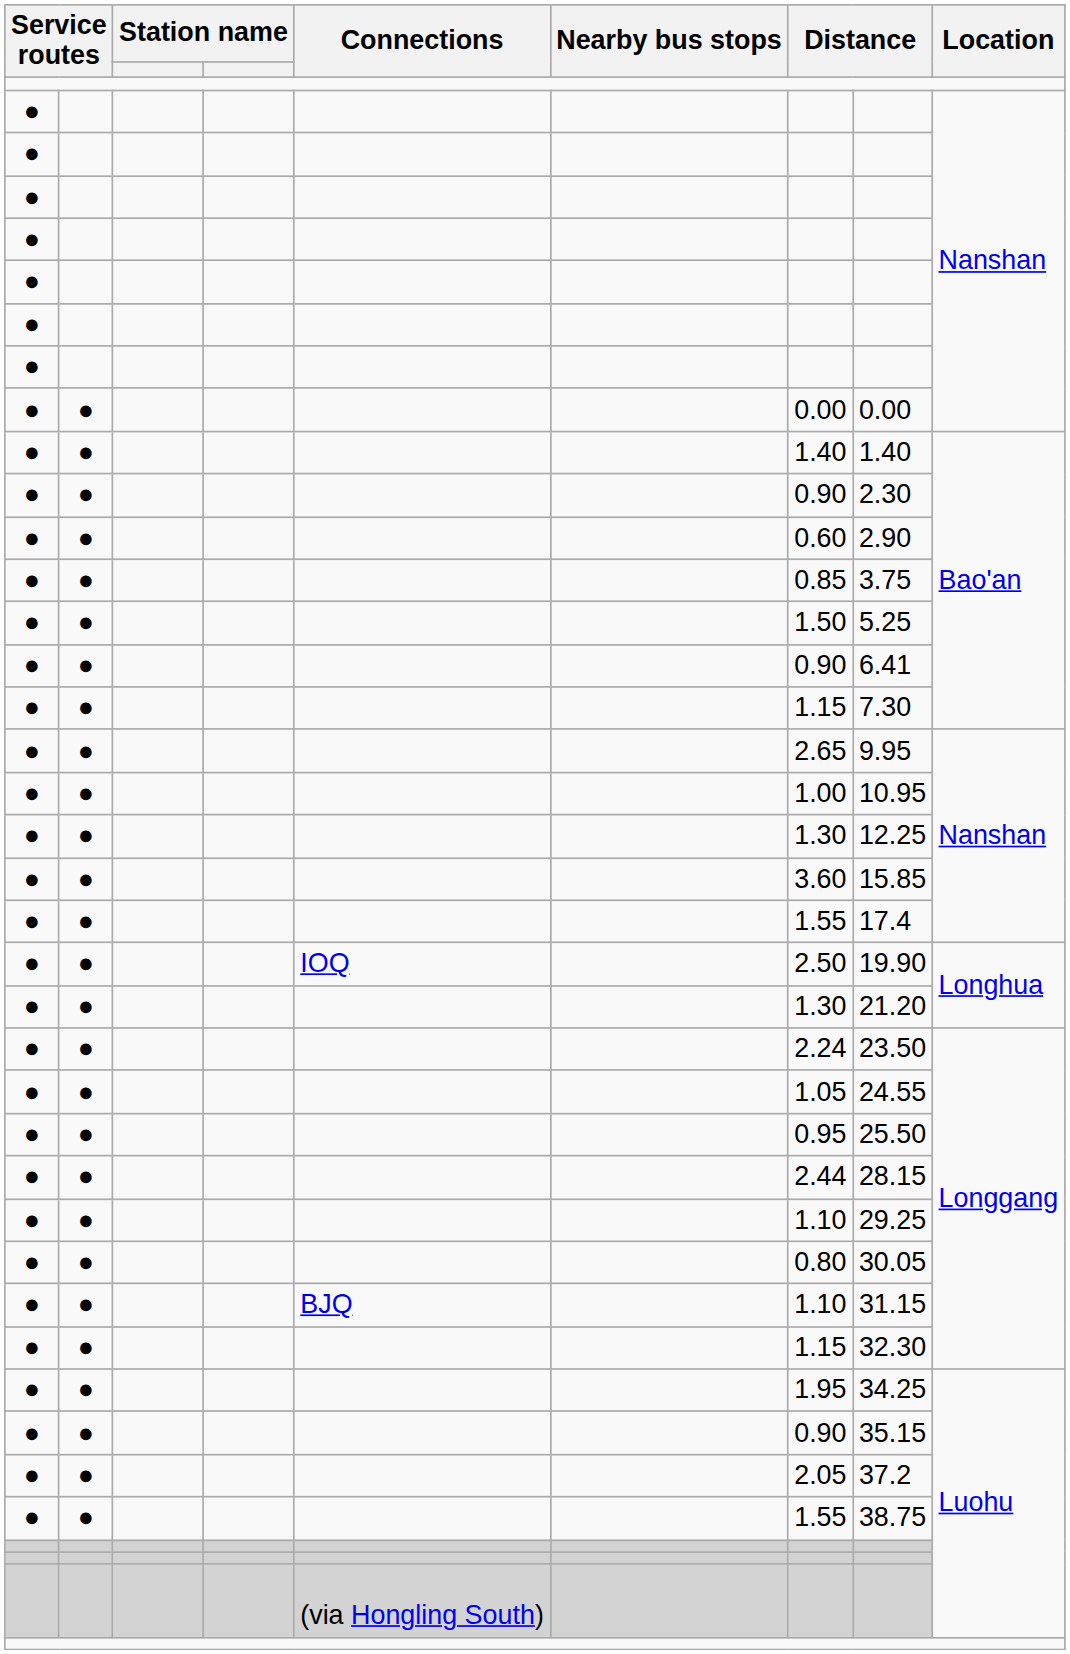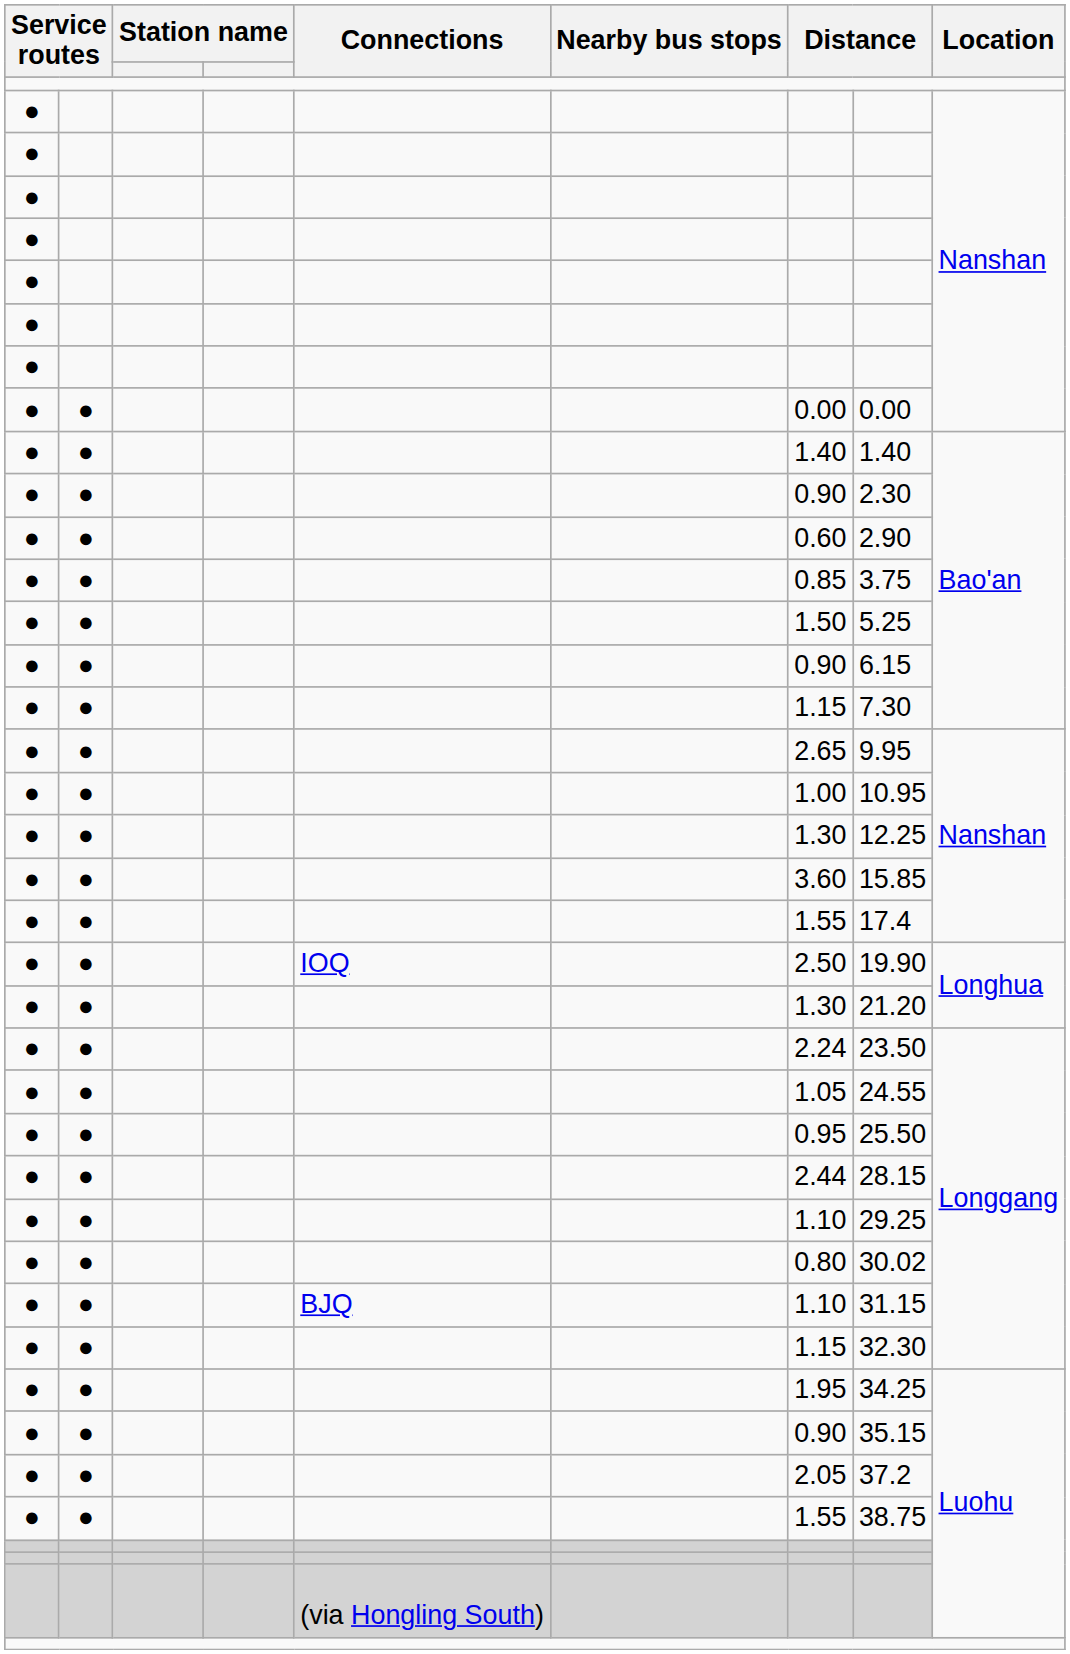(885, 665) 6.41 -> (885, 665) 6.15
(893, 1262) 30.05 -> (893, 1262) 30.02
